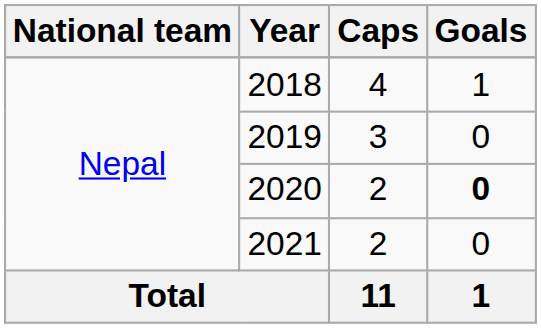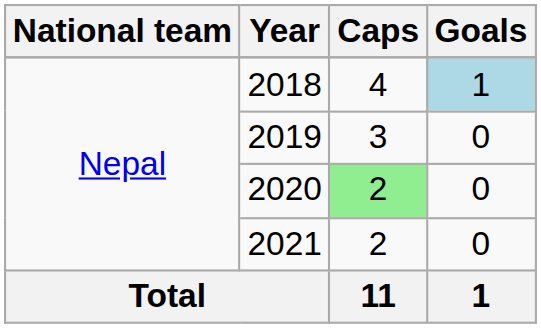(481, 84) no background -> (481, 84) lightblue background
(378, 190) no background -> (378, 190) lightgreen background
(481, 190) bold -> (481, 190) normal
